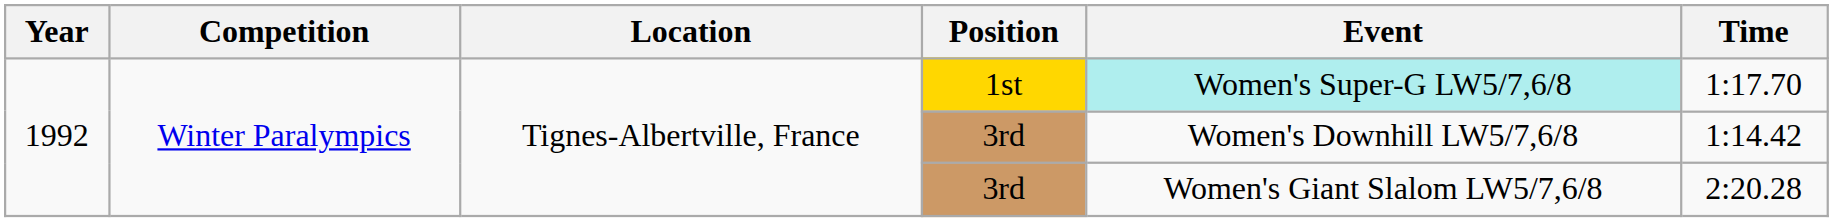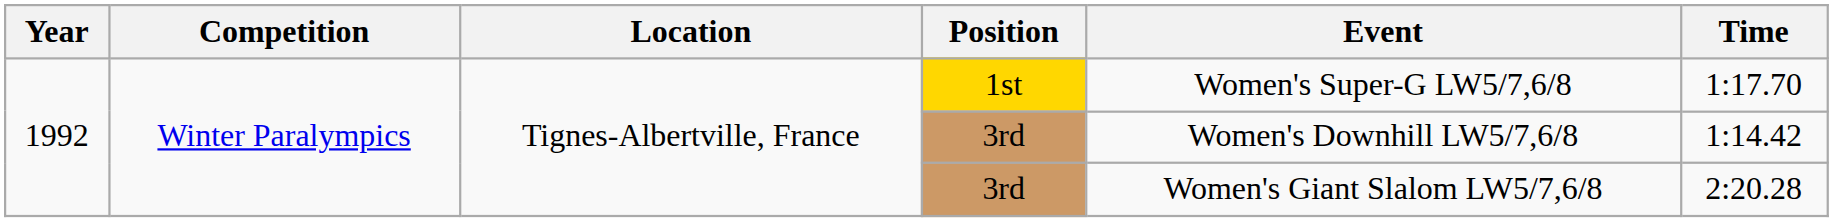(1383, 83) paleturquoise background -> (1383, 83) no background
